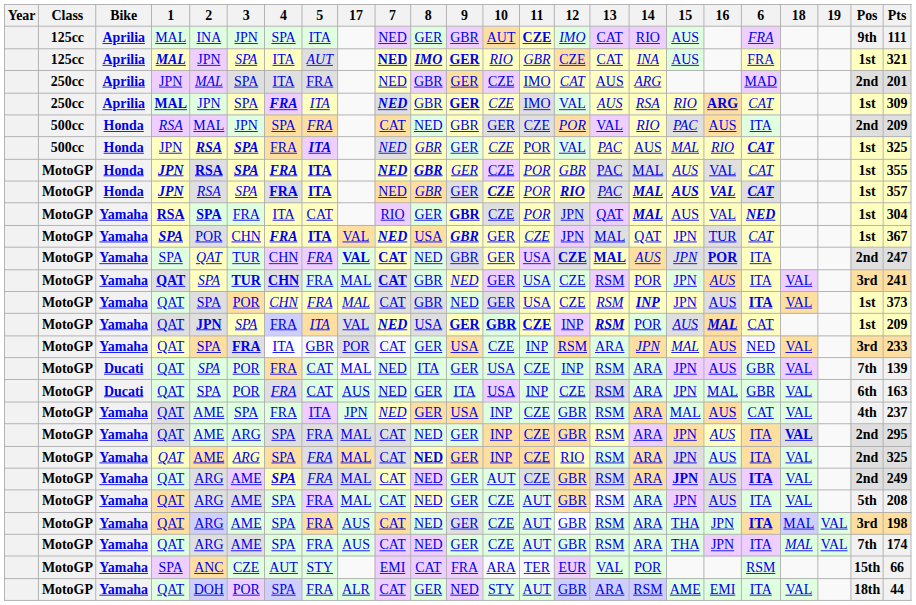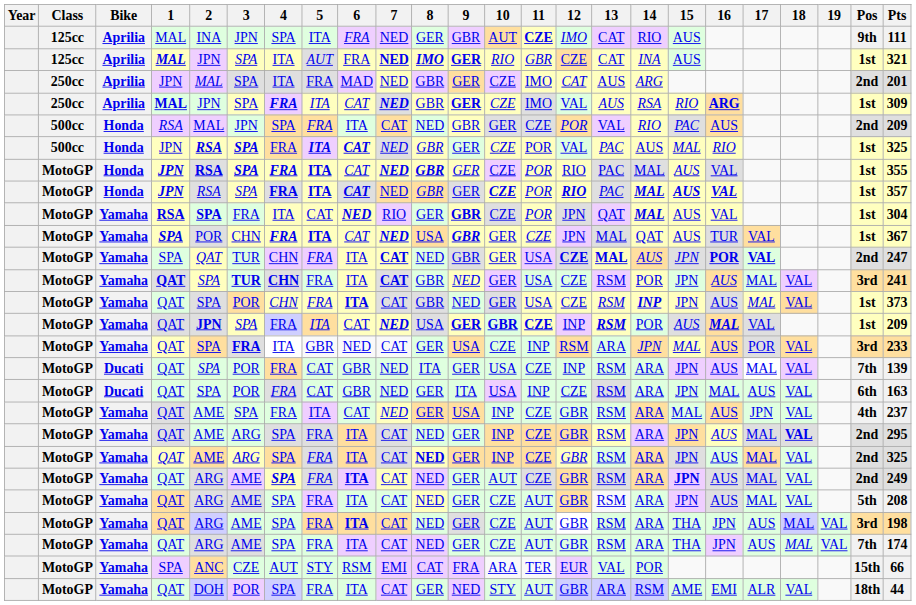columns swapped: (761, 15) <-> (356, 15)
(572, 170) GBR -> (574, 170) RIO
(685, 236) JPN -> (687, 236) AUS
(572, 457) RIO -> (574, 457) GBR
